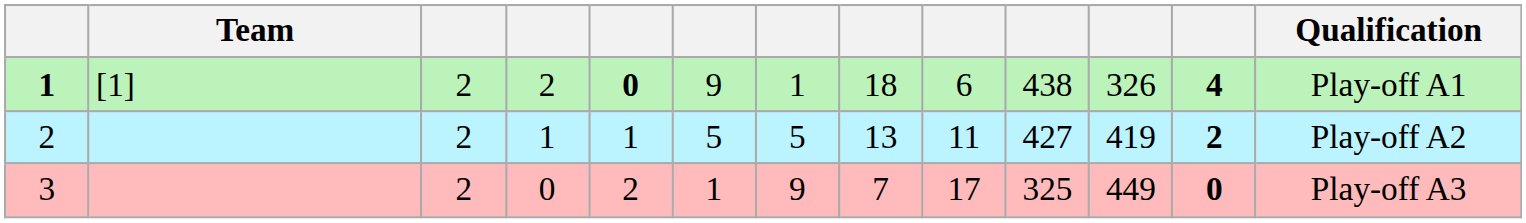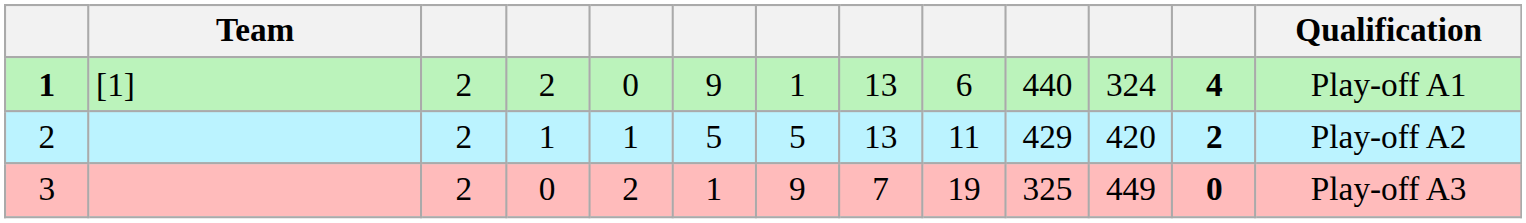(631, 83) bold -> (631, 83) normal
(881, 83) 18 -> (881, 83) 13
(1047, 83) 438 -> (1047, 83) 440
(1131, 83) 326 -> (1131, 83) 324
(1047, 136) 427 -> (1047, 136) 429
(1131, 136) 419 -> (1131, 136) 420
(964, 189) 17 -> (964, 189) 19
